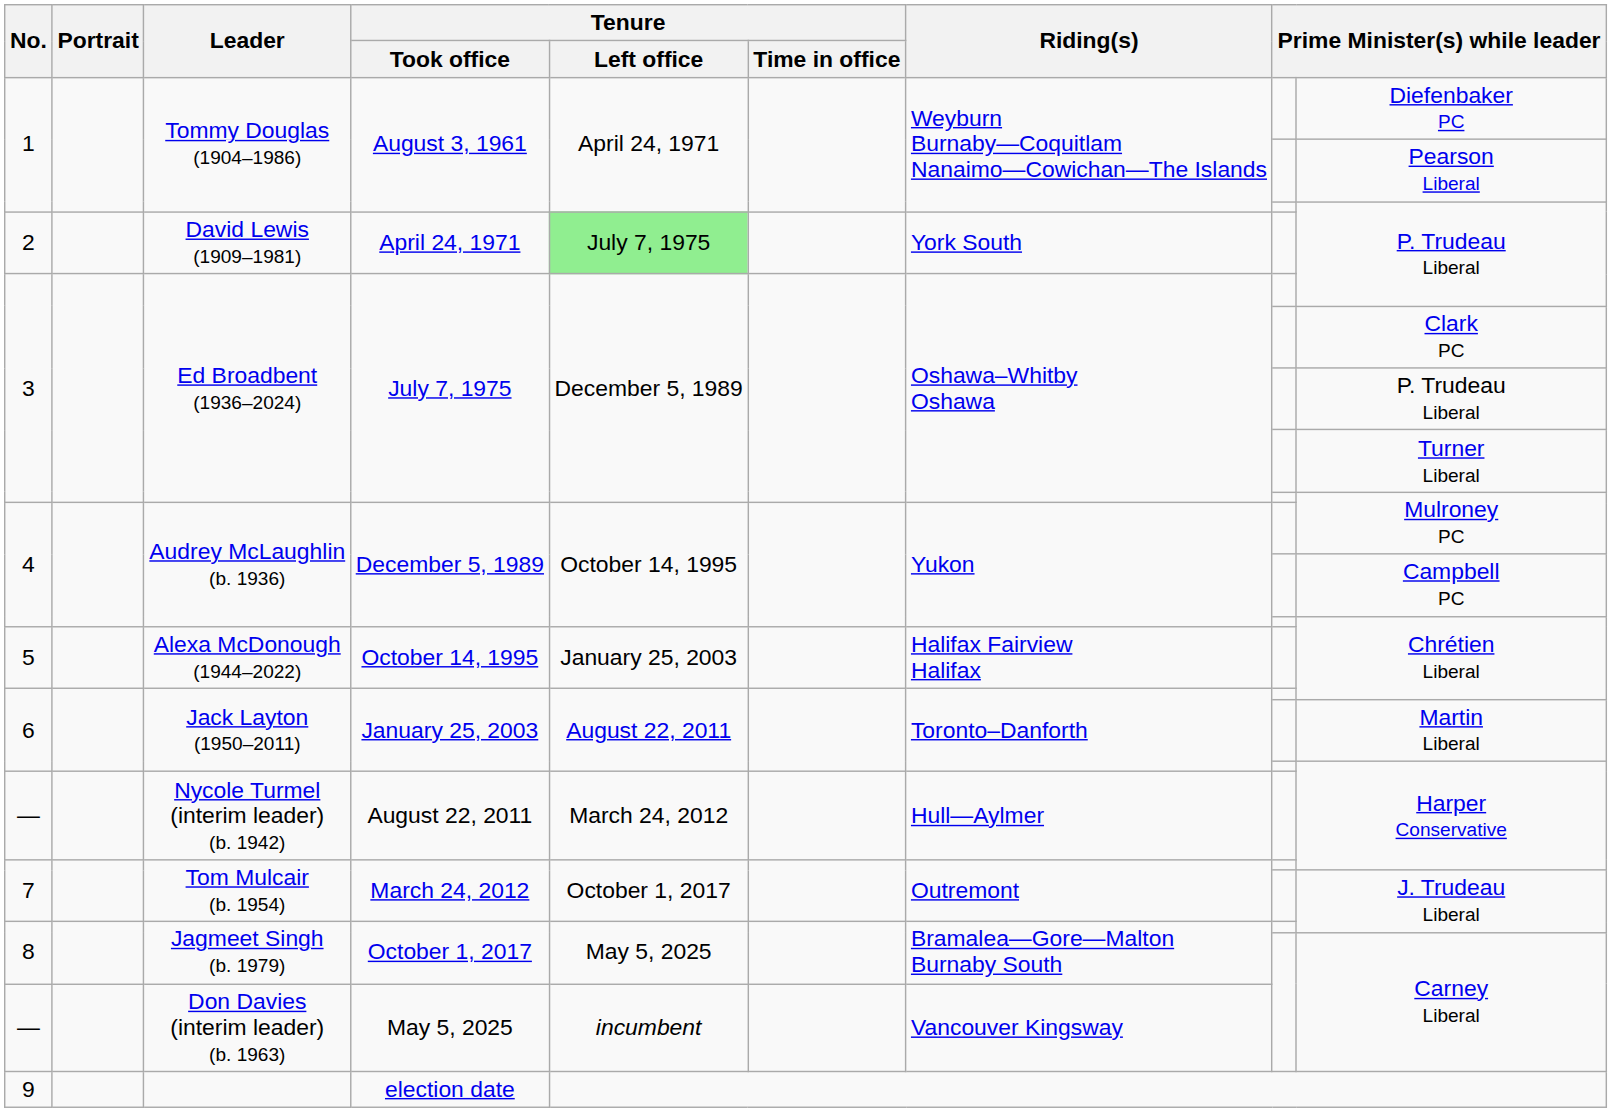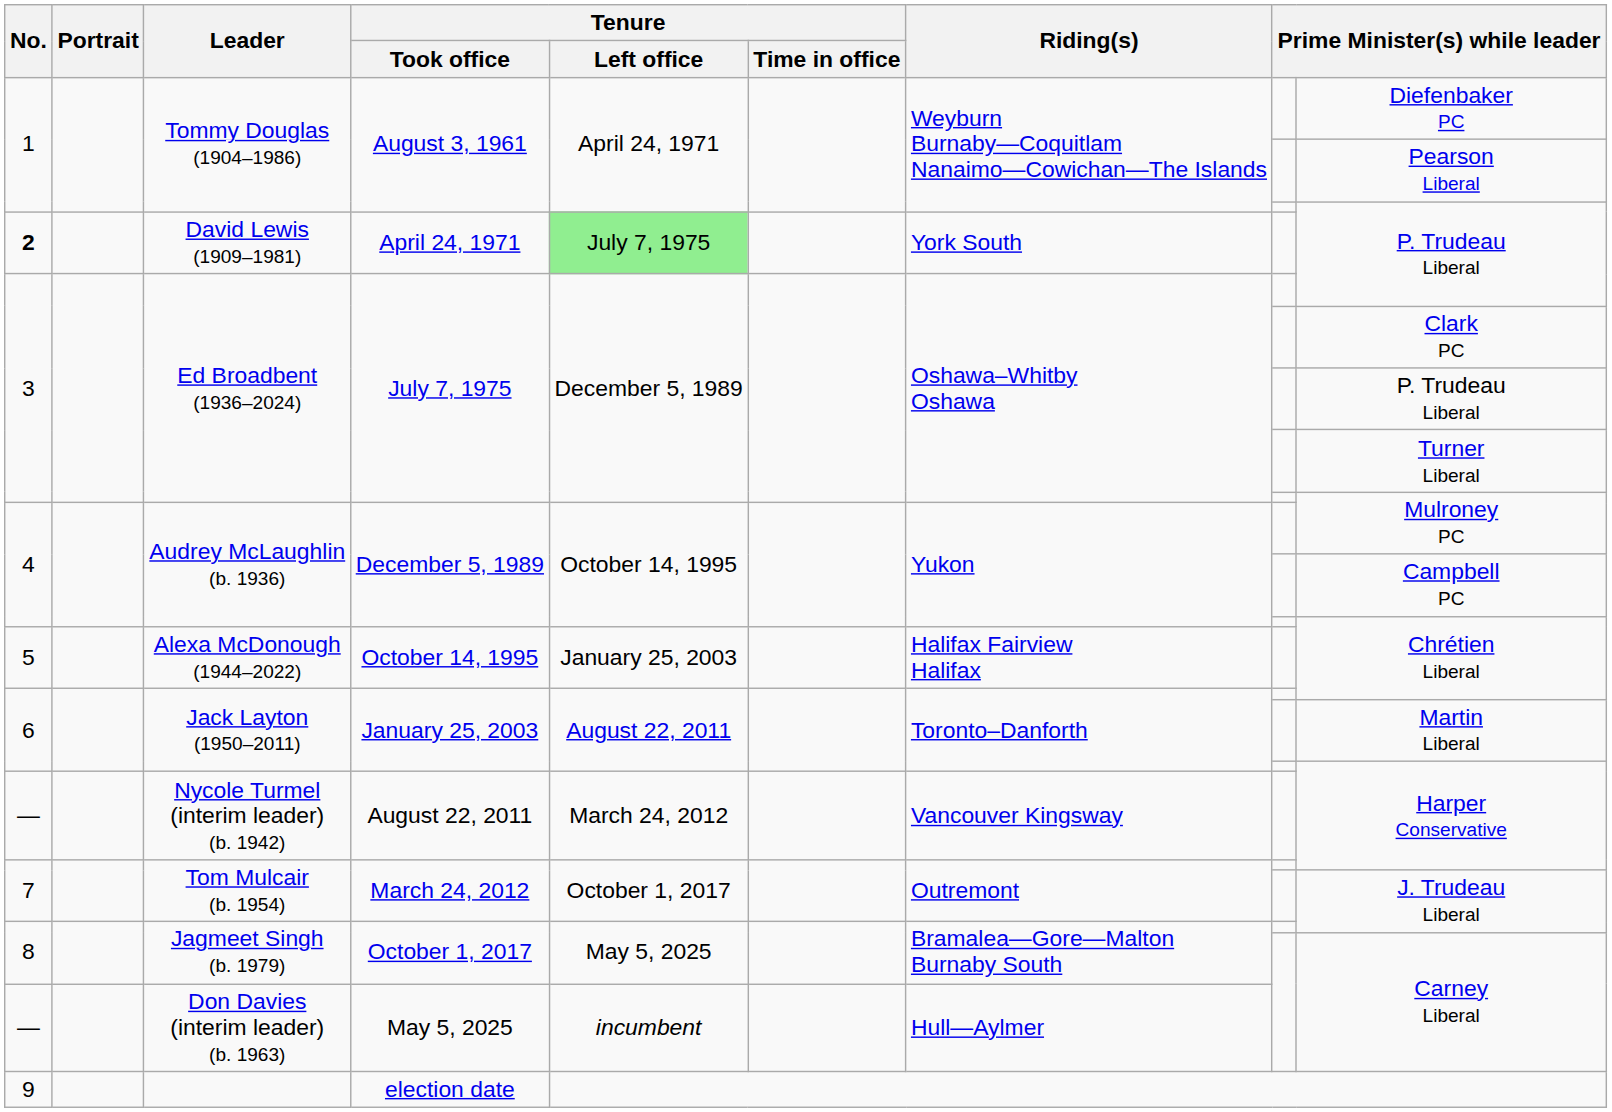(28, 242) normal -> (28, 242) bold
(977, 815) Hull—Aylmer -> (1017, 815) Vancouver Kingsway
(1017, 1027) Vancouver Kingsway -> (977, 1027) Hull—Aylmer
